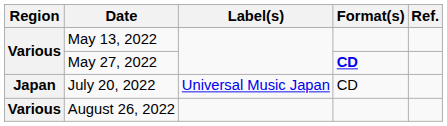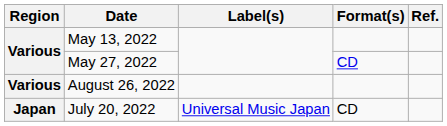(347, 62) bold -> (347, 62) normal
rows swapped: (112, 86) <-> (121, 109)
